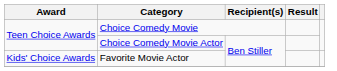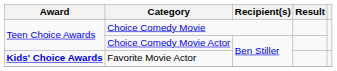(51, 58) normal -> (55, 58) bold
